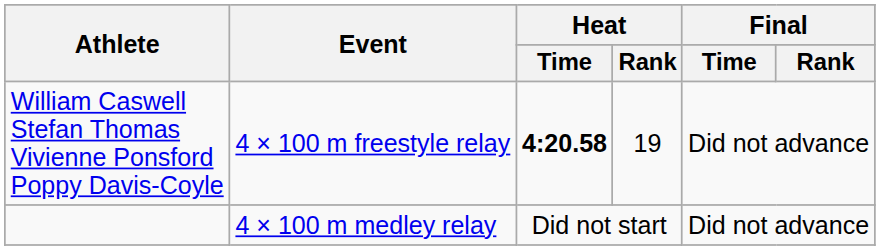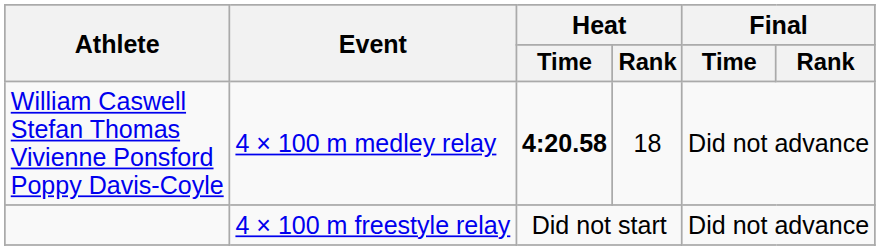(373, 144) 4 × 100 m freestyle relay -> (366, 144) 4 × 100 m medley relay
(648, 144) 19 -> (648, 144) 18
(366, 225) 4 × 100 m medley relay -> (373, 225) 4 × 100 m freestyle relay
